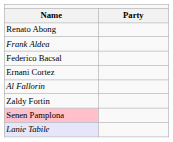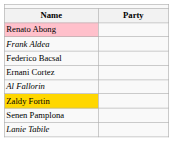(31, 30) no background -> (31, 30) pink background
(28, 101) no background -> (28, 101) gold background
(35, 115) pink background -> (35, 115) no background
(28, 130) lavender background -> (28, 130) no background
